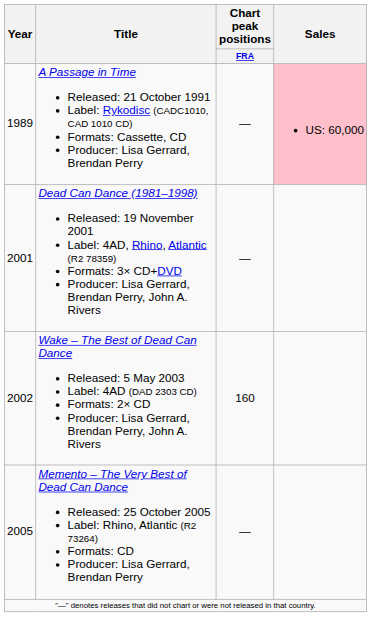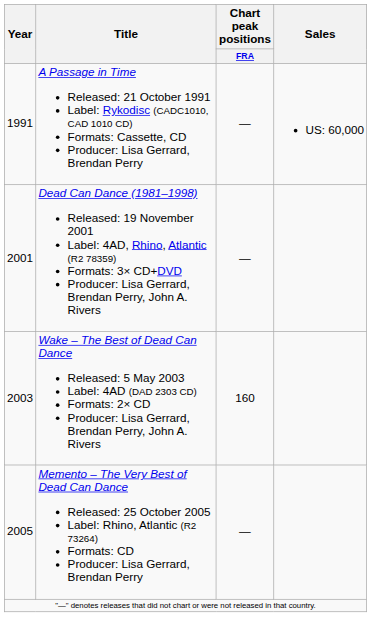(20, 124) 1989 -> (20, 124) 1991
(320, 131) pink background -> (320, 131) no background
(20, 398) 2002 -> (20, 398) 2003
